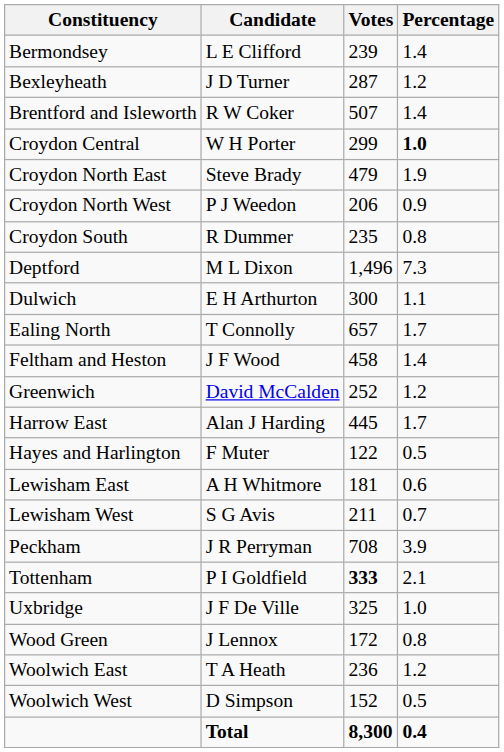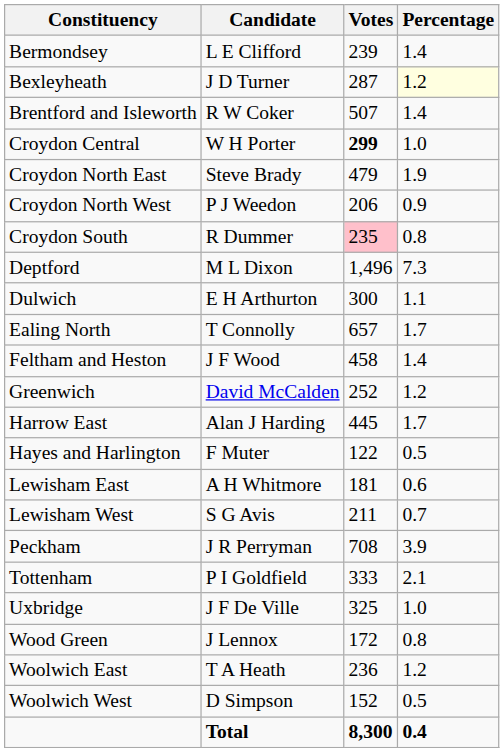(415, 81) no background -> (415, 81) lightyellow background
(363, 143) normal -> (363, 143) bold
(415, 143) bold -> (415, 143) normal
(363, 236) no background -> (363, 236) pink background
(363, 577) bold -> (363, 577) normal
